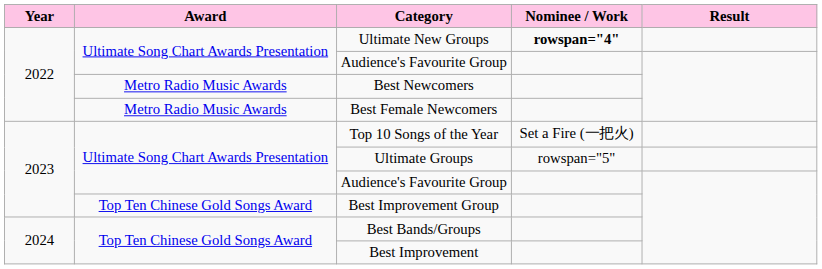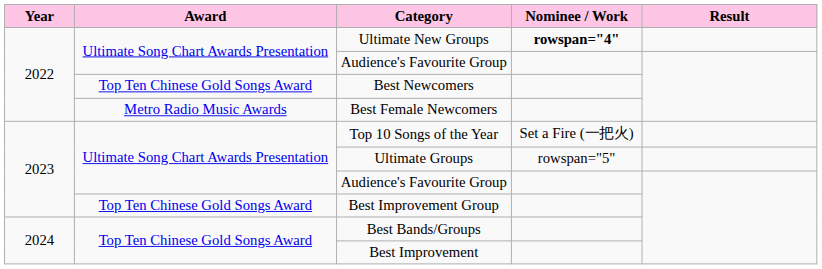(205, 86) Metro Radio Music Awards -> (205, 86) Top Ten Chinese Gold Songs Award
